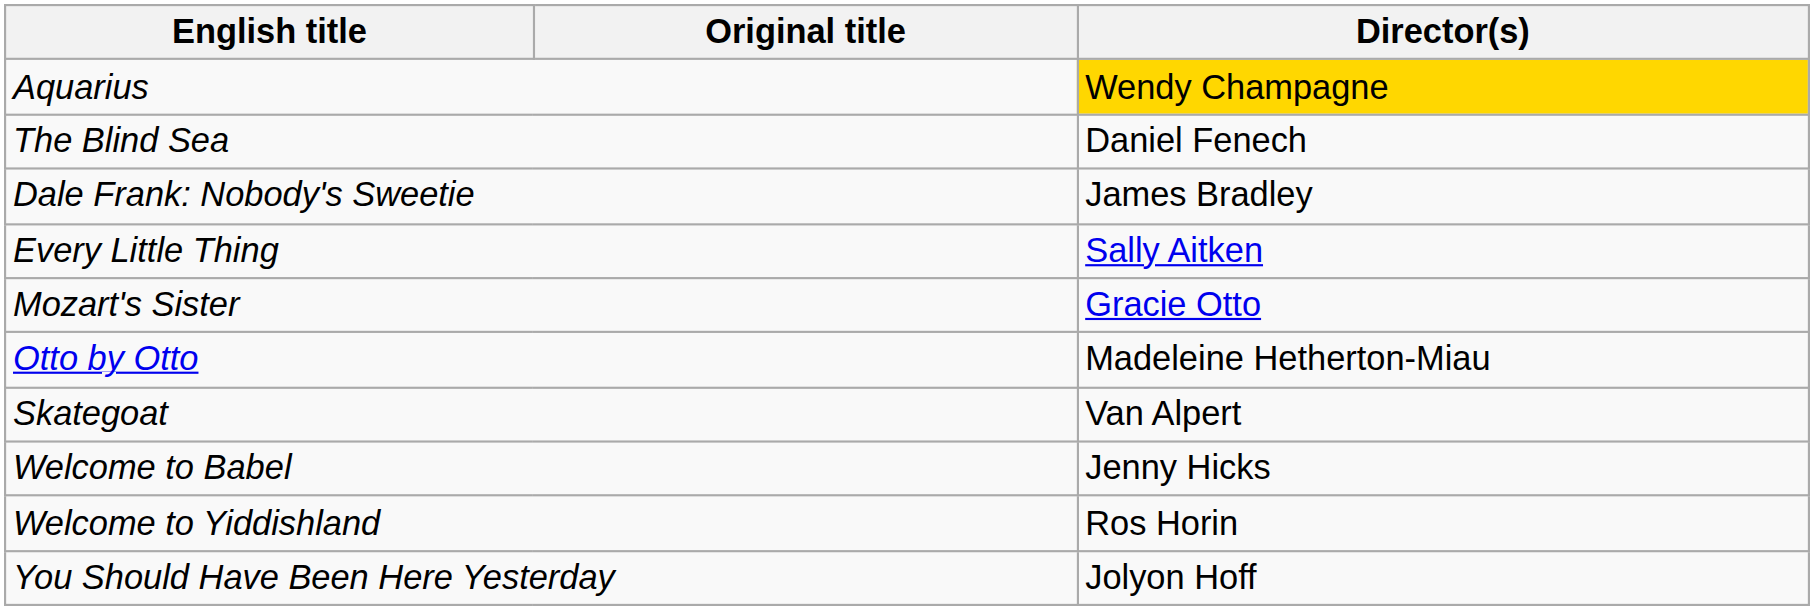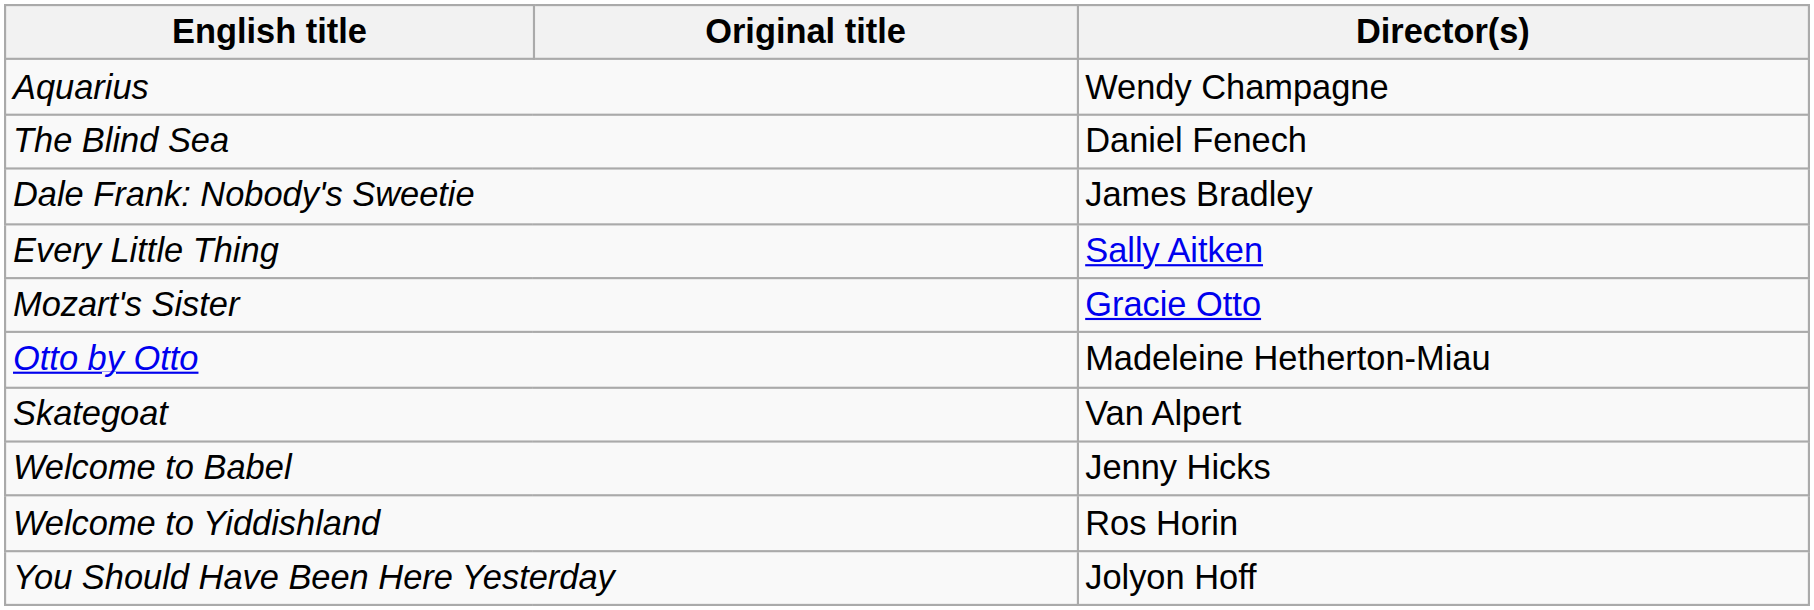(1237, 86) gold background -> (1237, 86) no background
